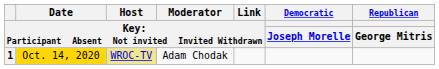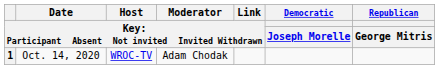(61, 56) gold background -> (61, 56) no background
(131, 56) khaki background -> (131, 56) no background
